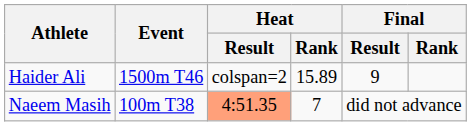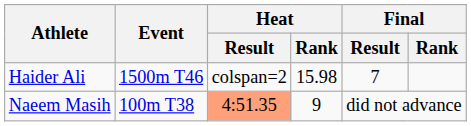(317, 76) 15.89 -> (317, 76) 15.98
(375, 76) 9 -> (375, 76) 7
(317, 105) 7 -> (317, 105) 9
